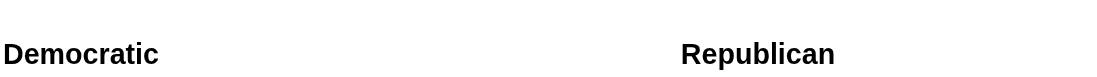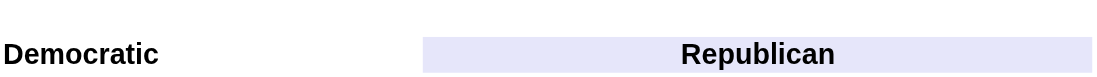(758, 54) no background -> (758, 54) lavender background
